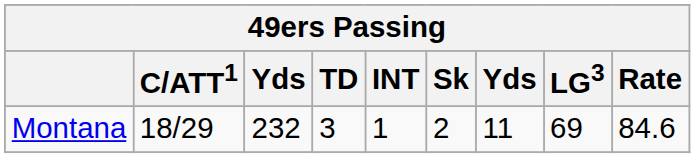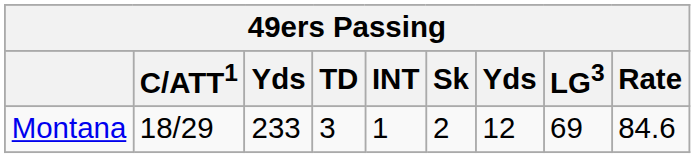(276, 129) 232 -> (276, 129) 233
(498, 129) 11 -> (499, 129) 12
